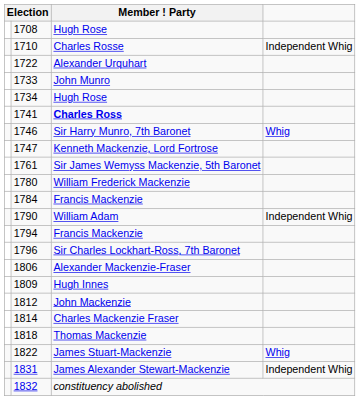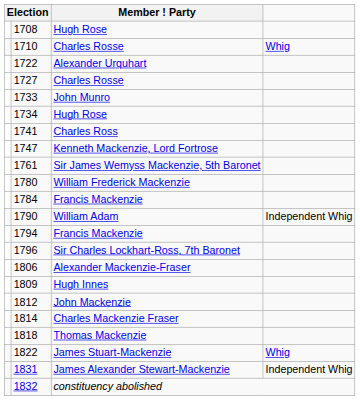(309, 47) Independent Whig -> (278, 47) Whig
+ row: (26, 81)
(88, 115) bold -> (86, 132) normal
- row: (26, 132)
